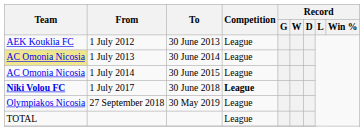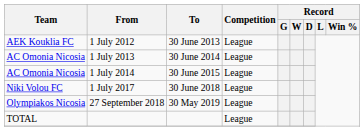(46, 57) khaki background -> (46, 57) no background
(36, 88) bold -> (35, 88) normal
(239, 88) bold -> (238, 88) normal
